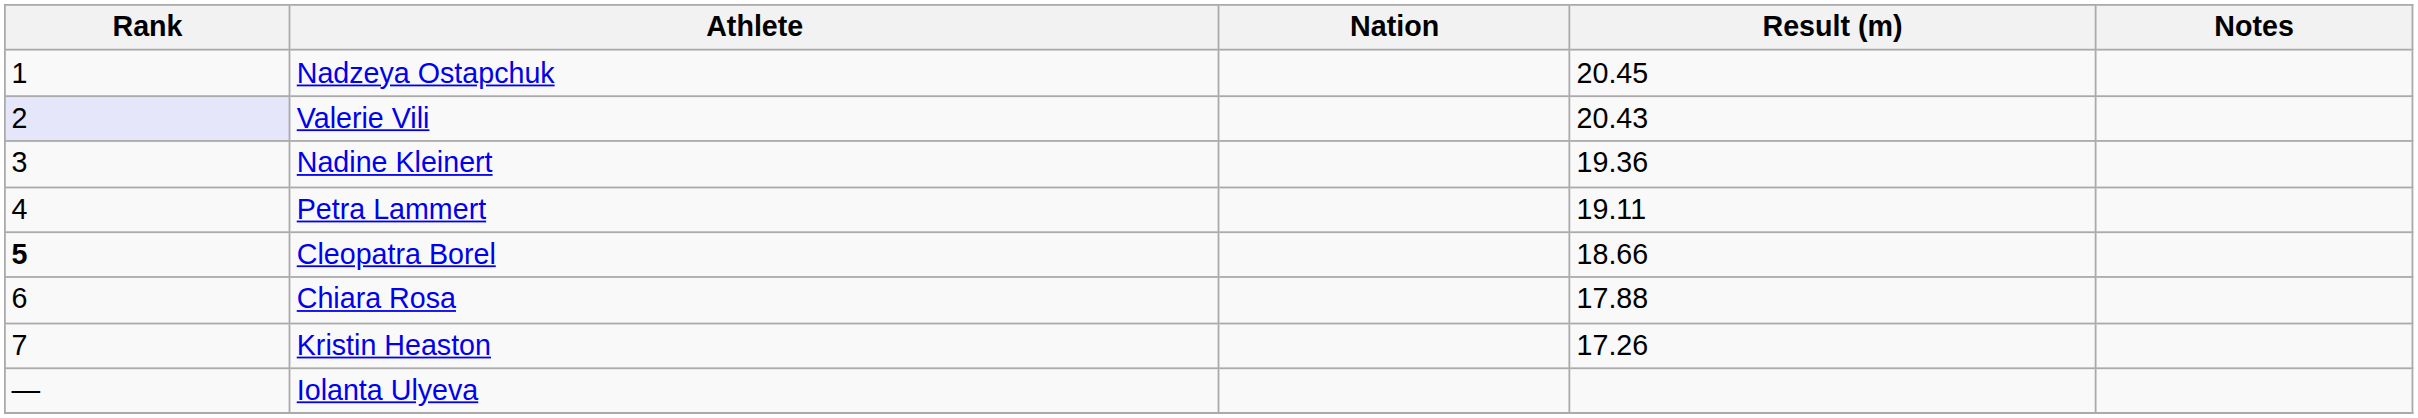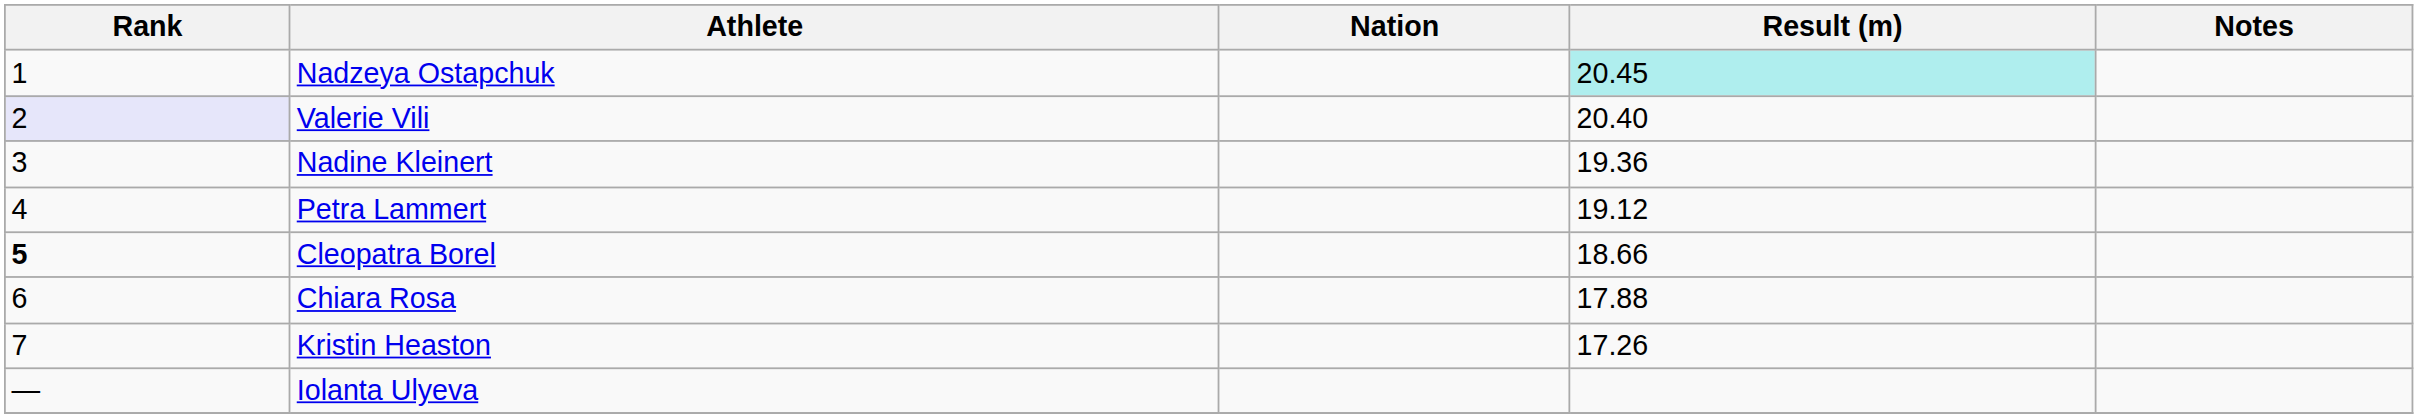(1612, 72) no background -> (1612, 72) paleturquoise background
(1612, 118) 20.43 -> (1612, 118) 20.40
(1611, 208) 19.11 -> (1612, 208) 19.12
